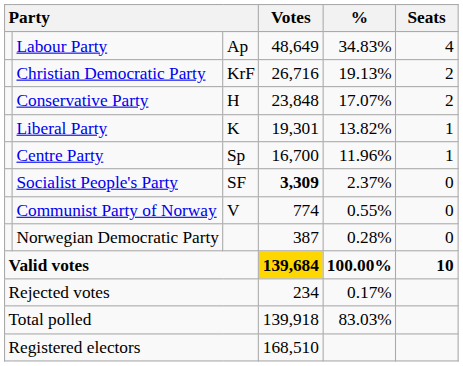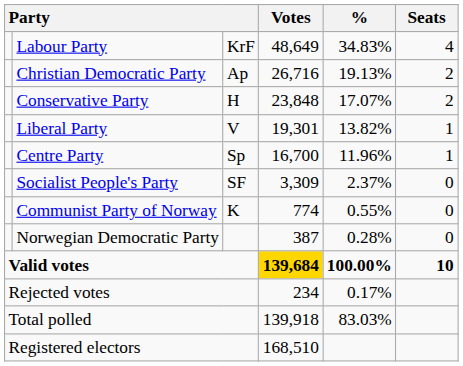(237, 45) Ap -> (241, 45) KrF
(241, 73) KrF -> (237, 73) Ap
(233, 127) K -> (233, 127) V
(299, 182) bold -> (299, 182) normal
(233, 210) V -> (233, 210) K
